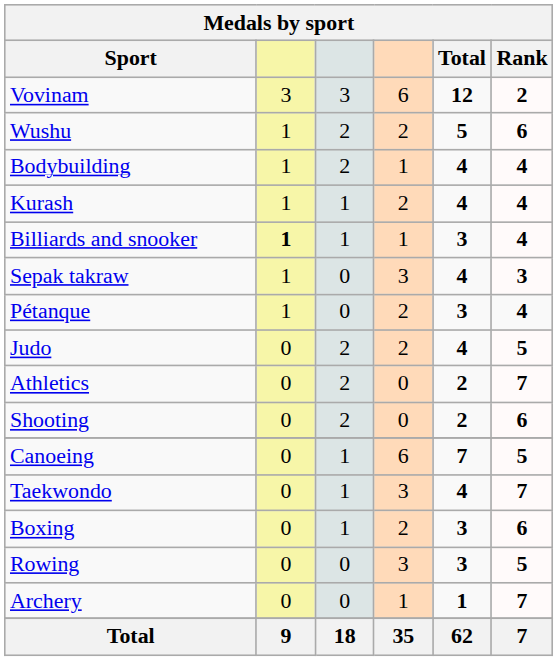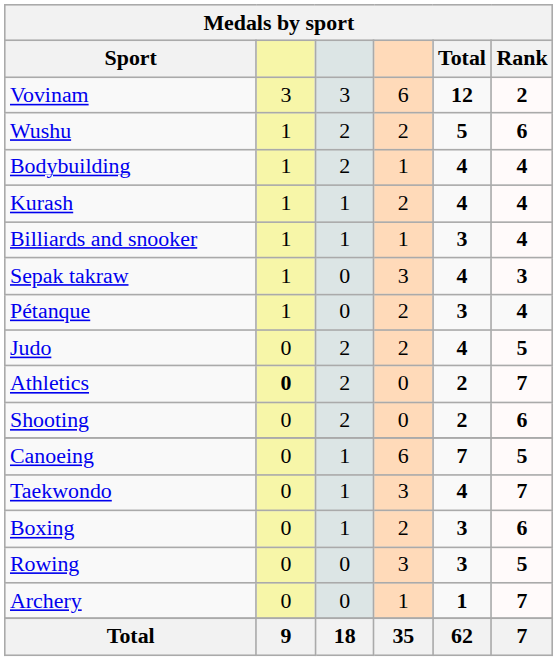(286, 238) bold -> (286, 238) normal
(286, 383) normal -> (286, 383) bold
